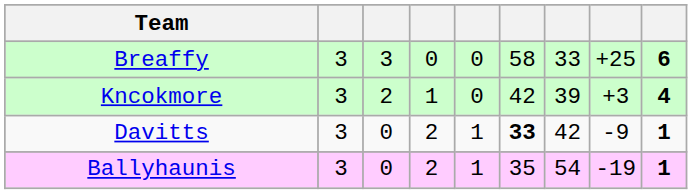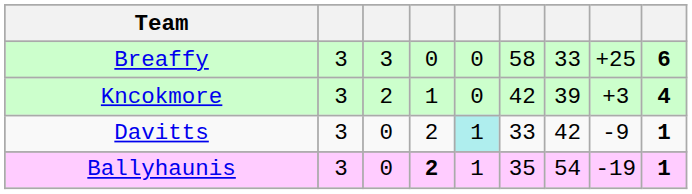(477, 133) no background -> (477, 133) paleturquoise background
(522, 133) bold -> (522, 133) normal
(432, 170) normal -> (432, 170) bold
